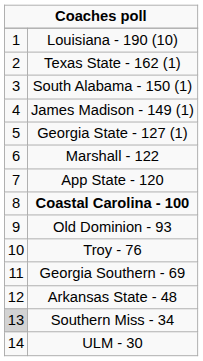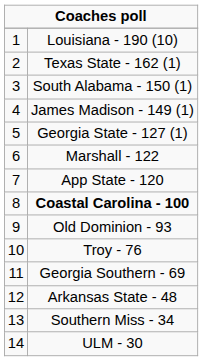(16, 320) lightgrey background -> (16, 320) no background
